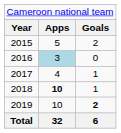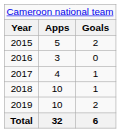(57, 58) lightblue background -> (57, 58) no background
(57, 89) bold -> (57, 89) normal
(96, 105) bold -> (96, 105) normal
